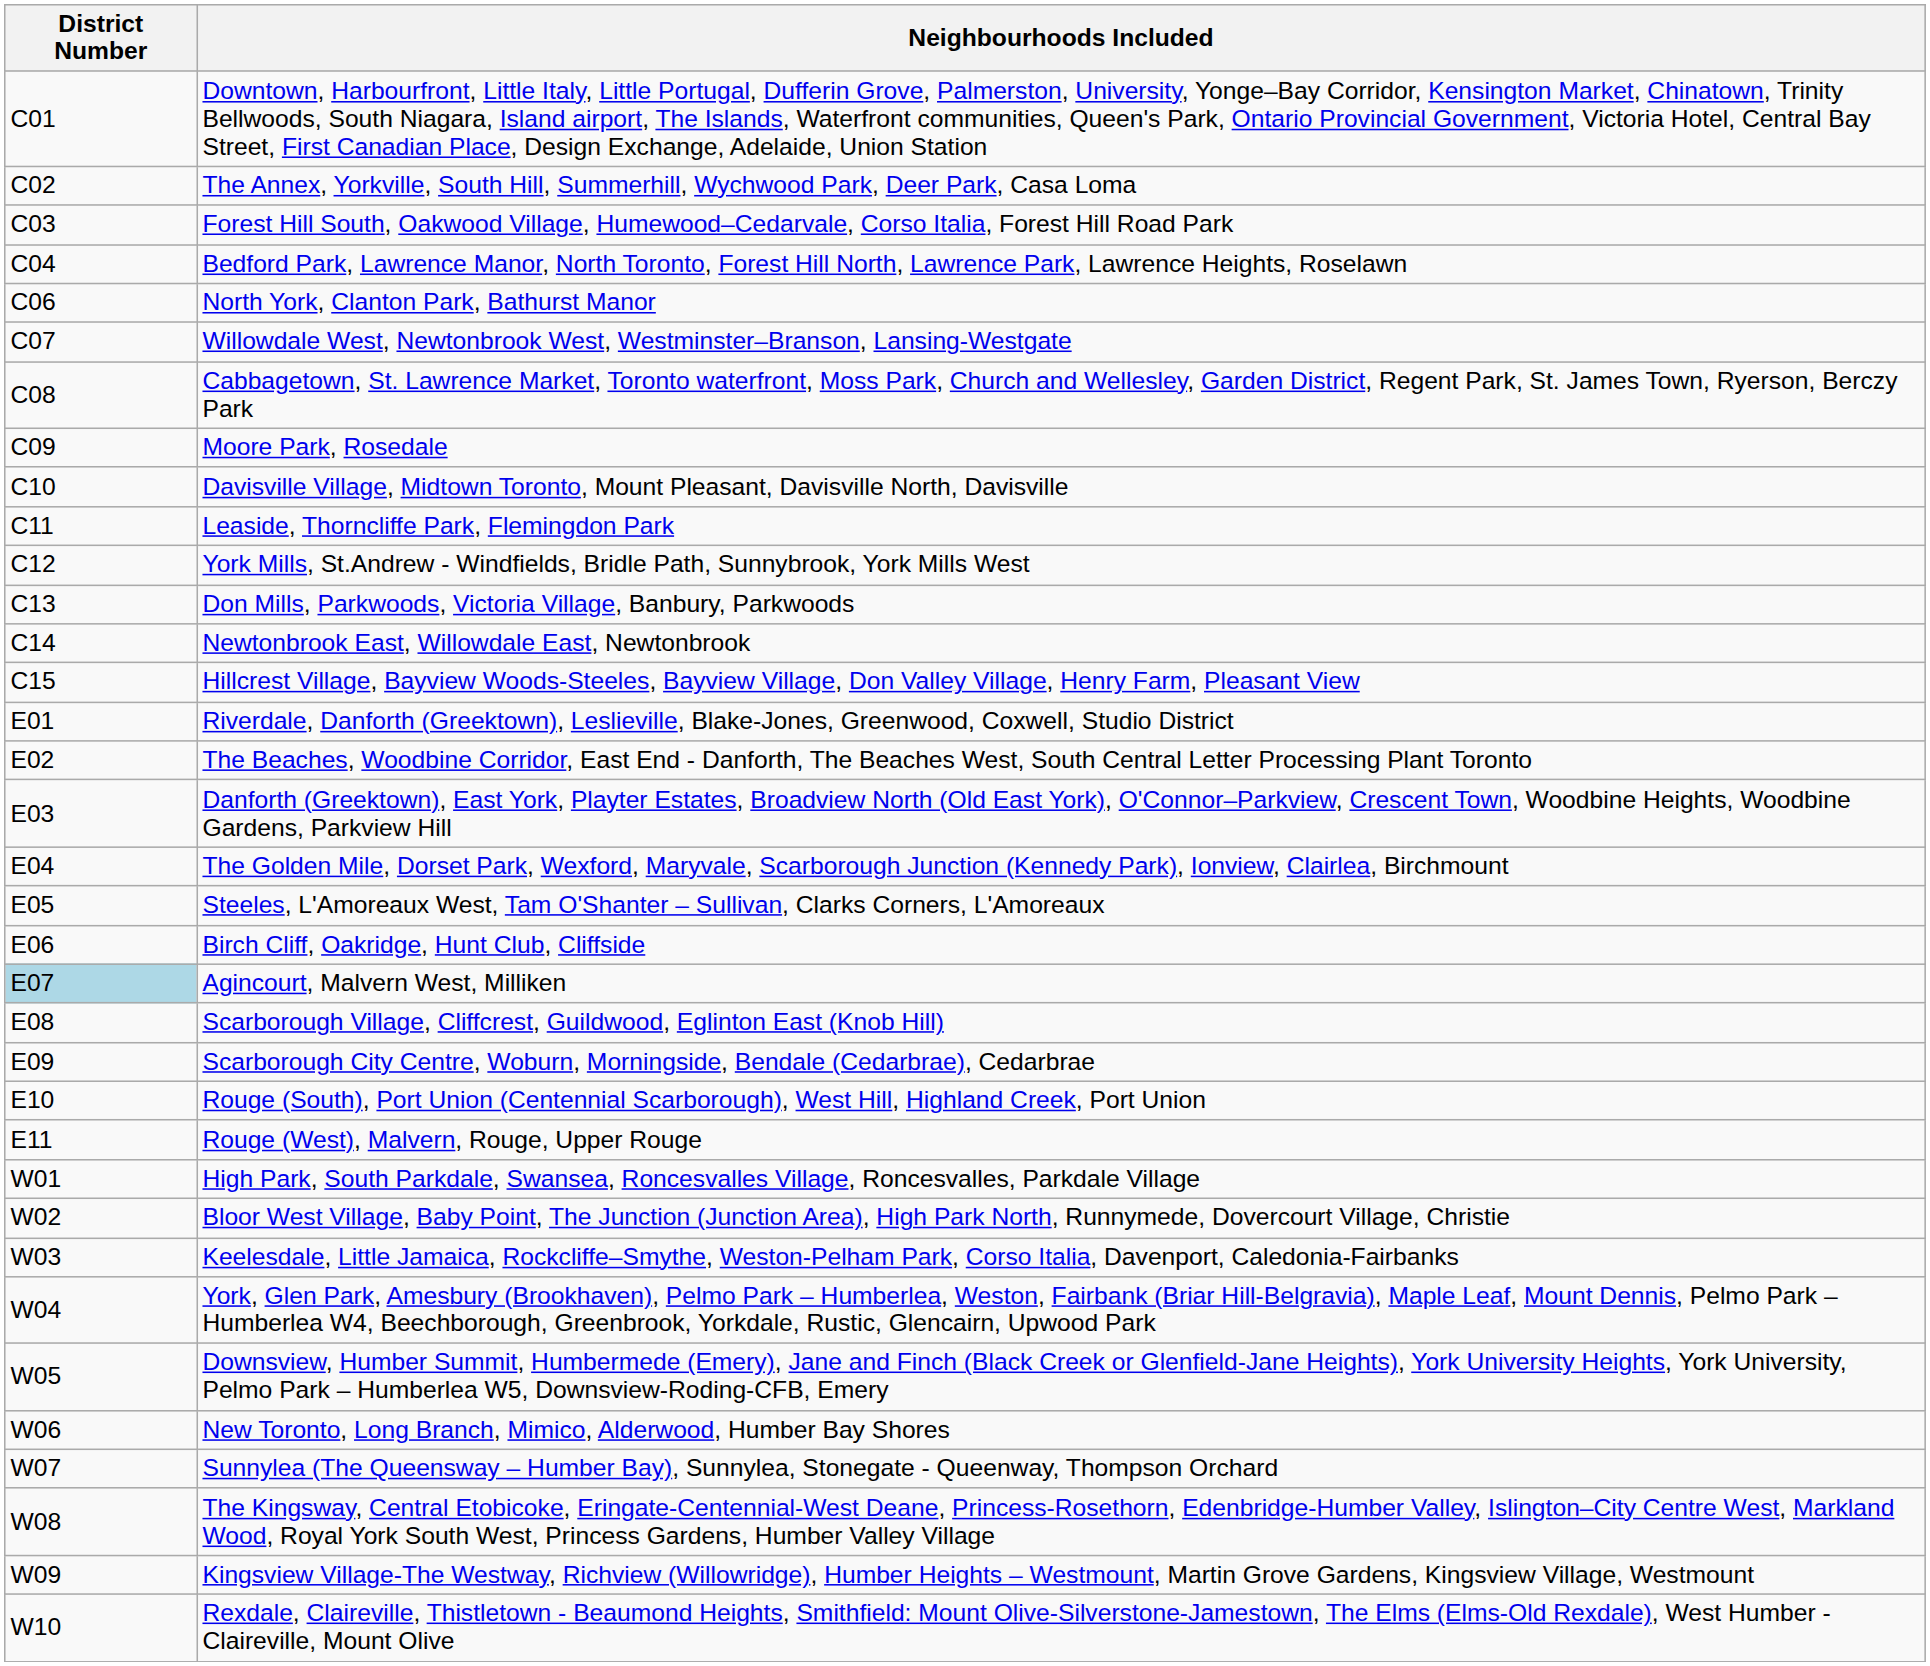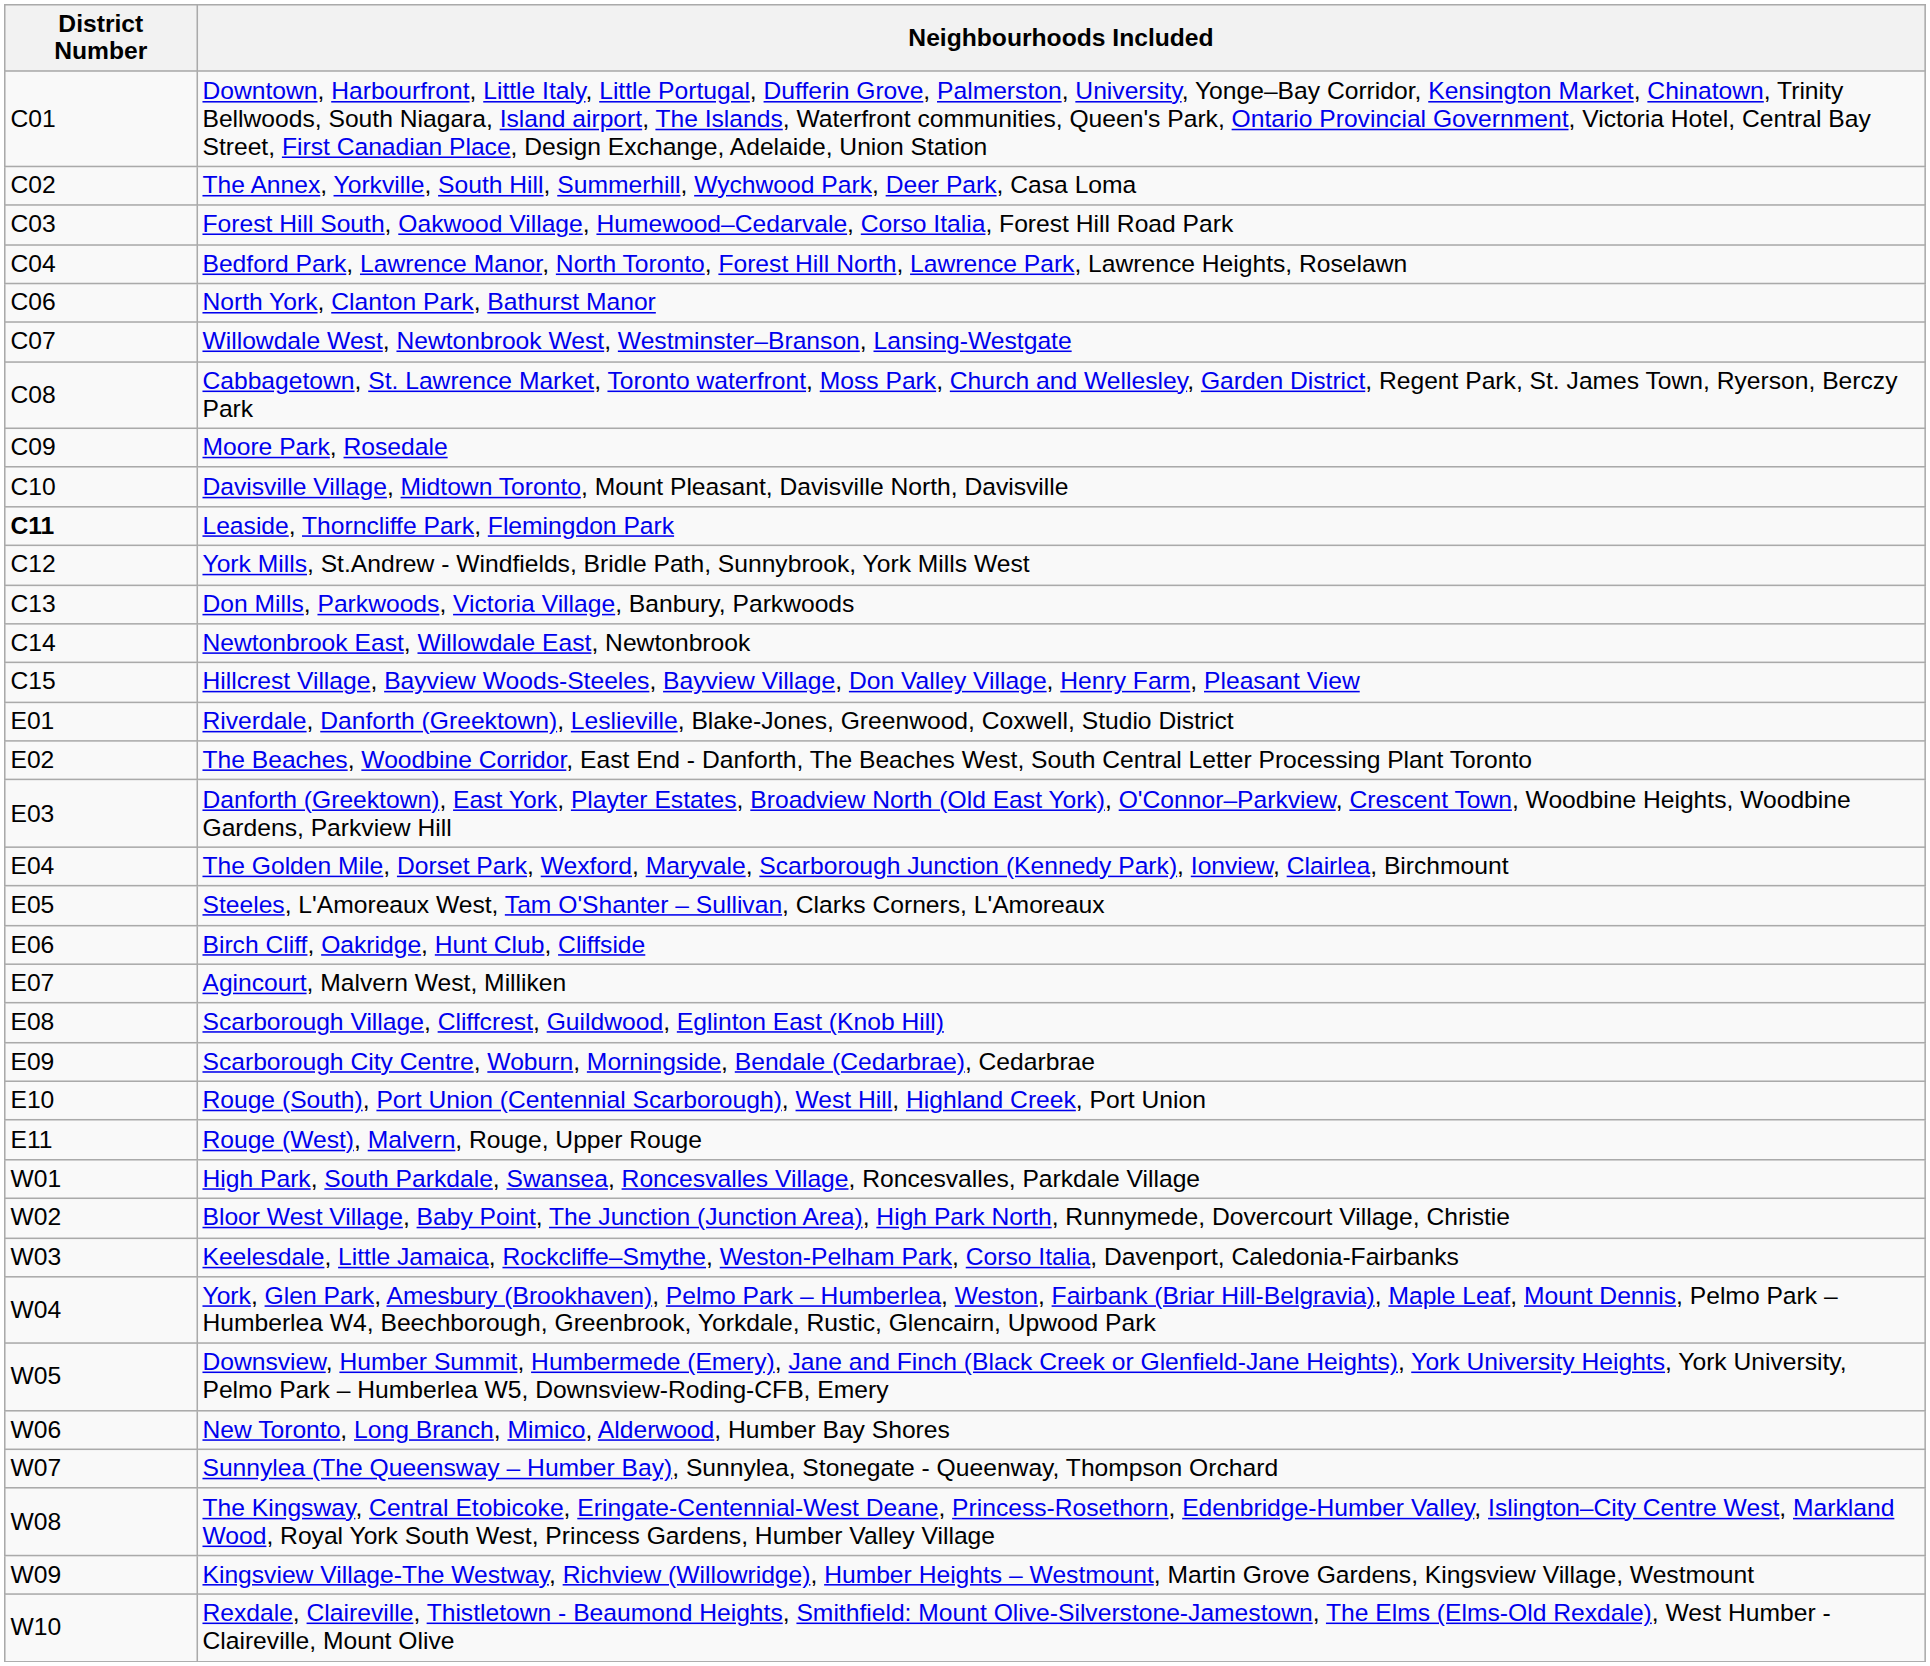(32, 525) normal -> (32, 525) bold
(32, 983) lightblue background -> (32, 983) no background
